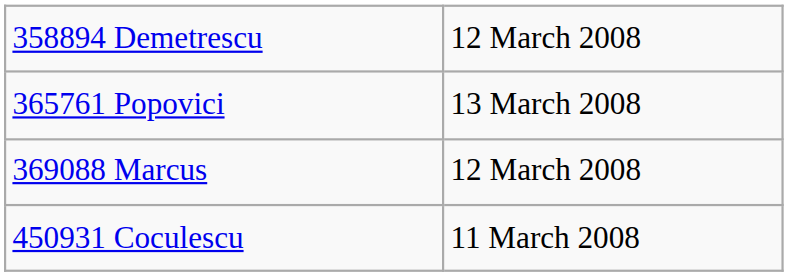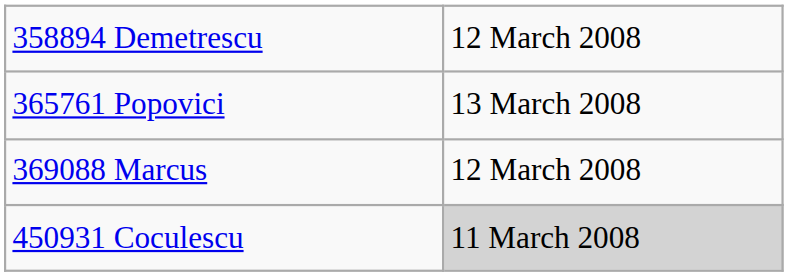(545, 236) no background -> (545, 236) lightgrey background
